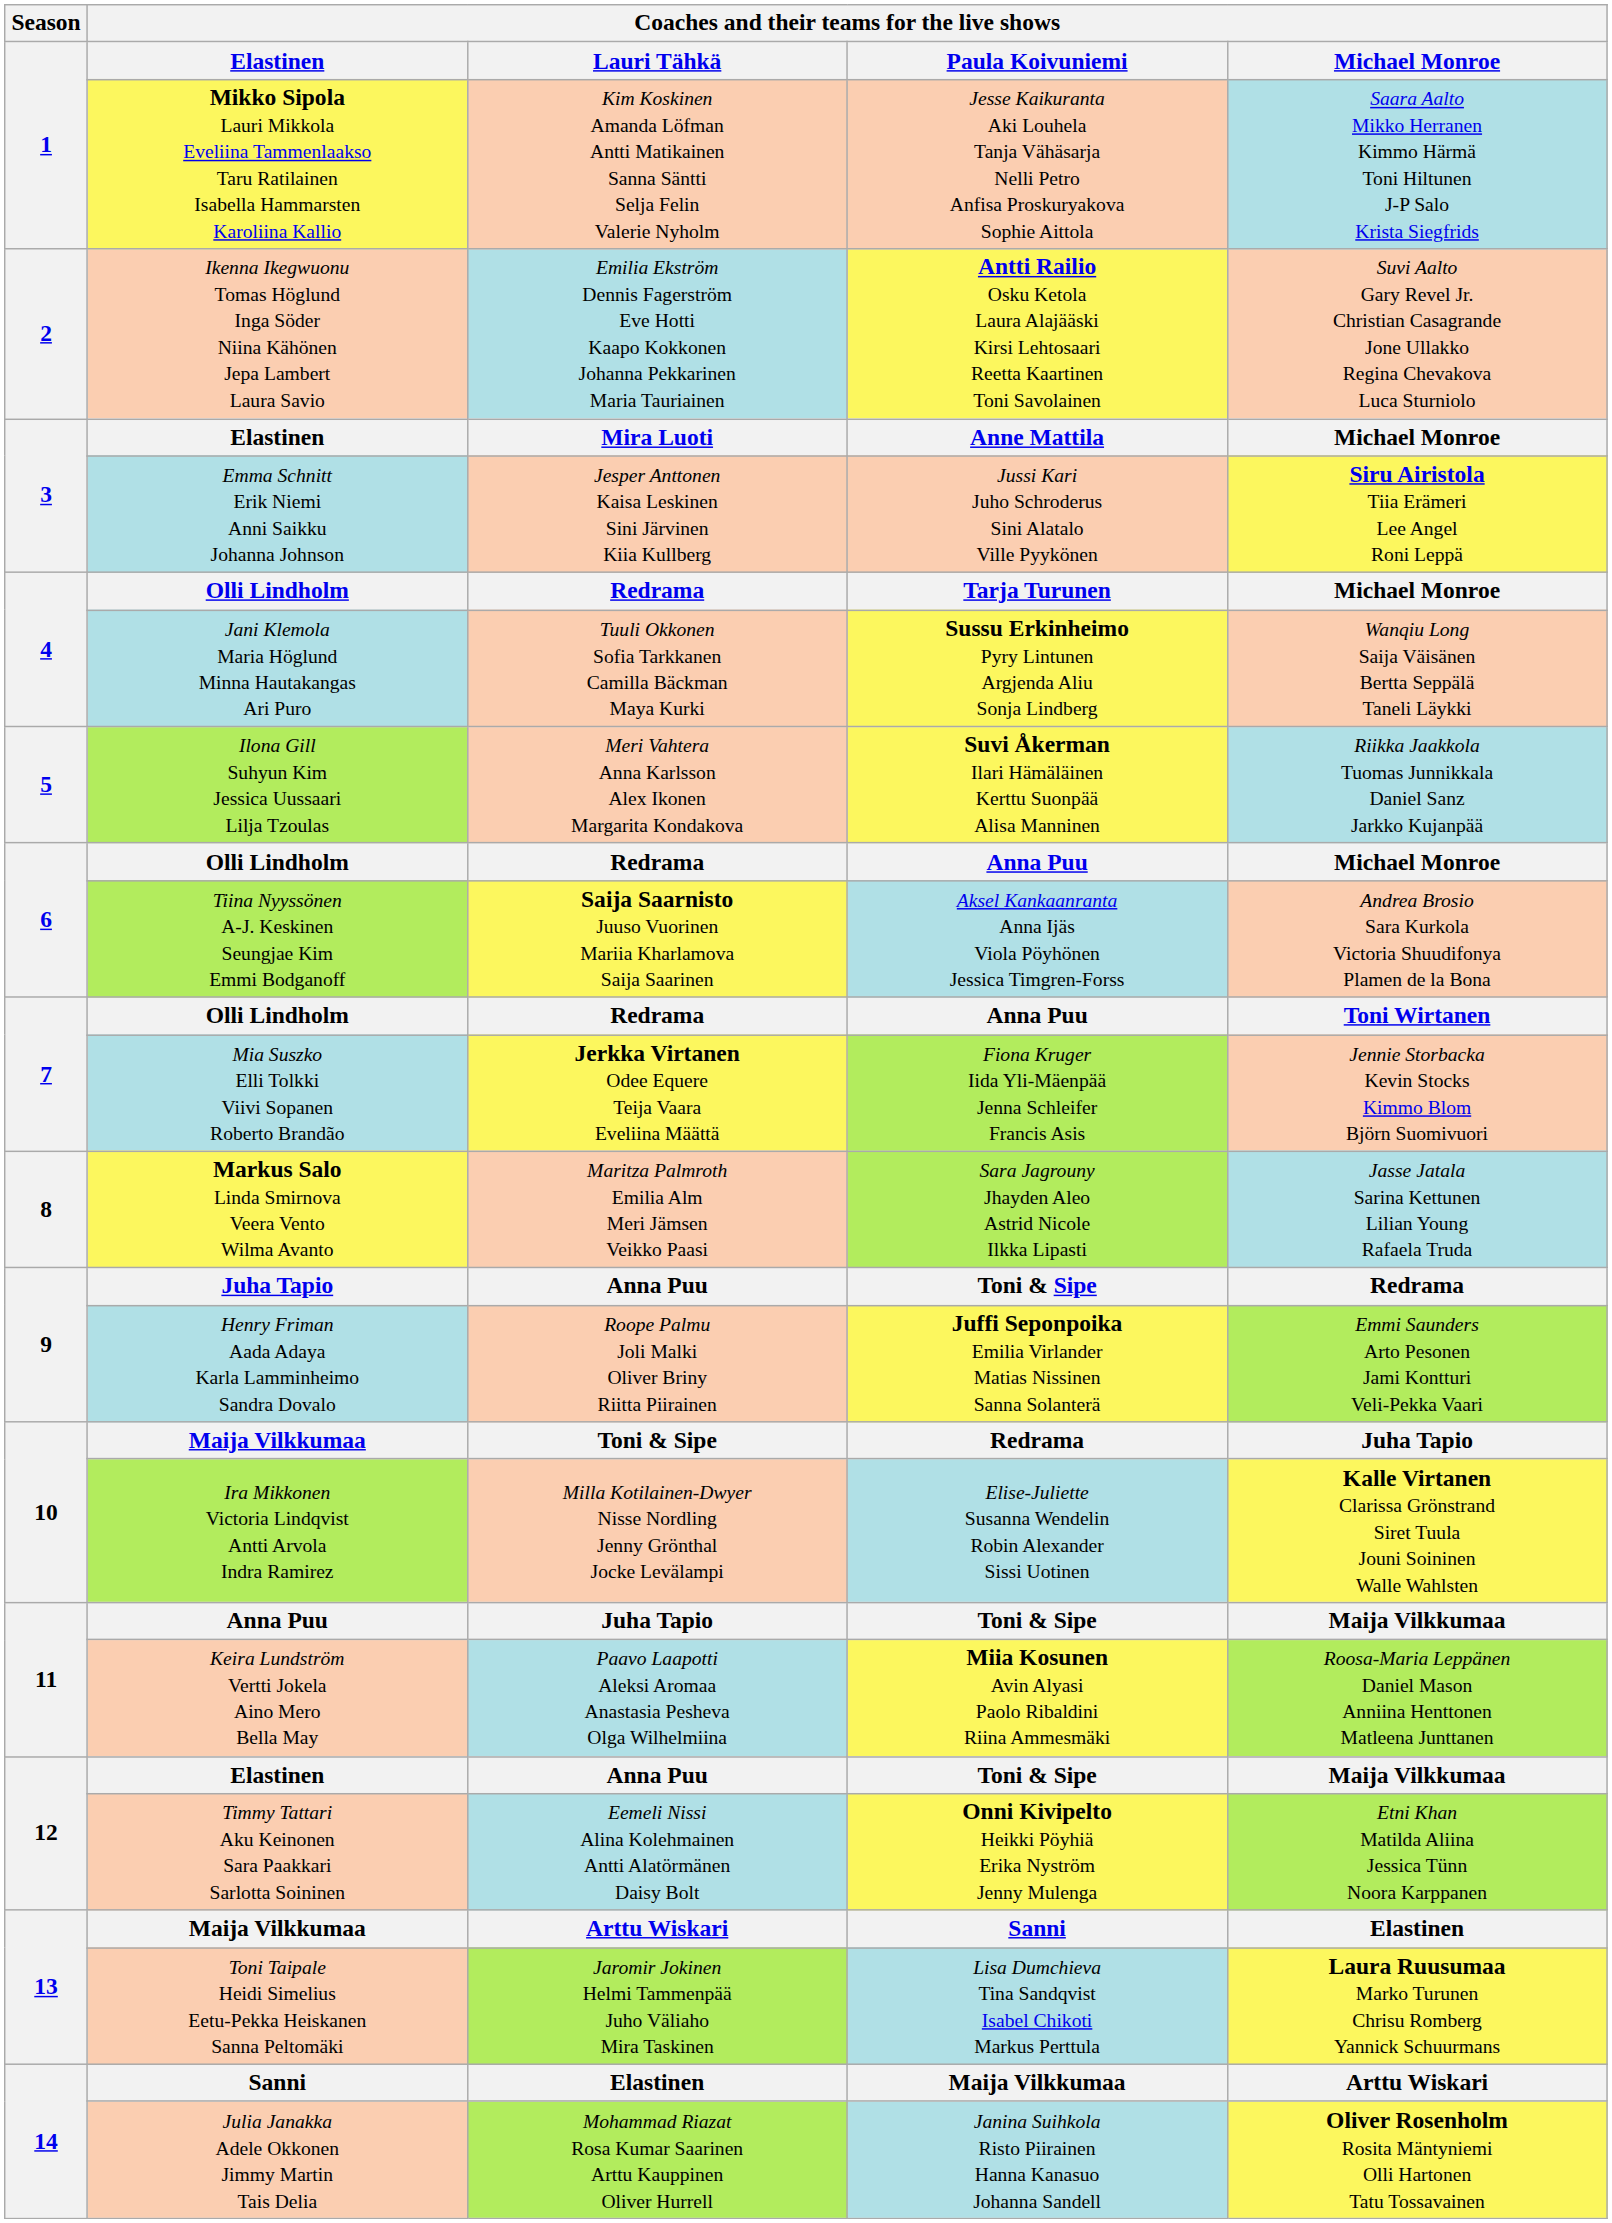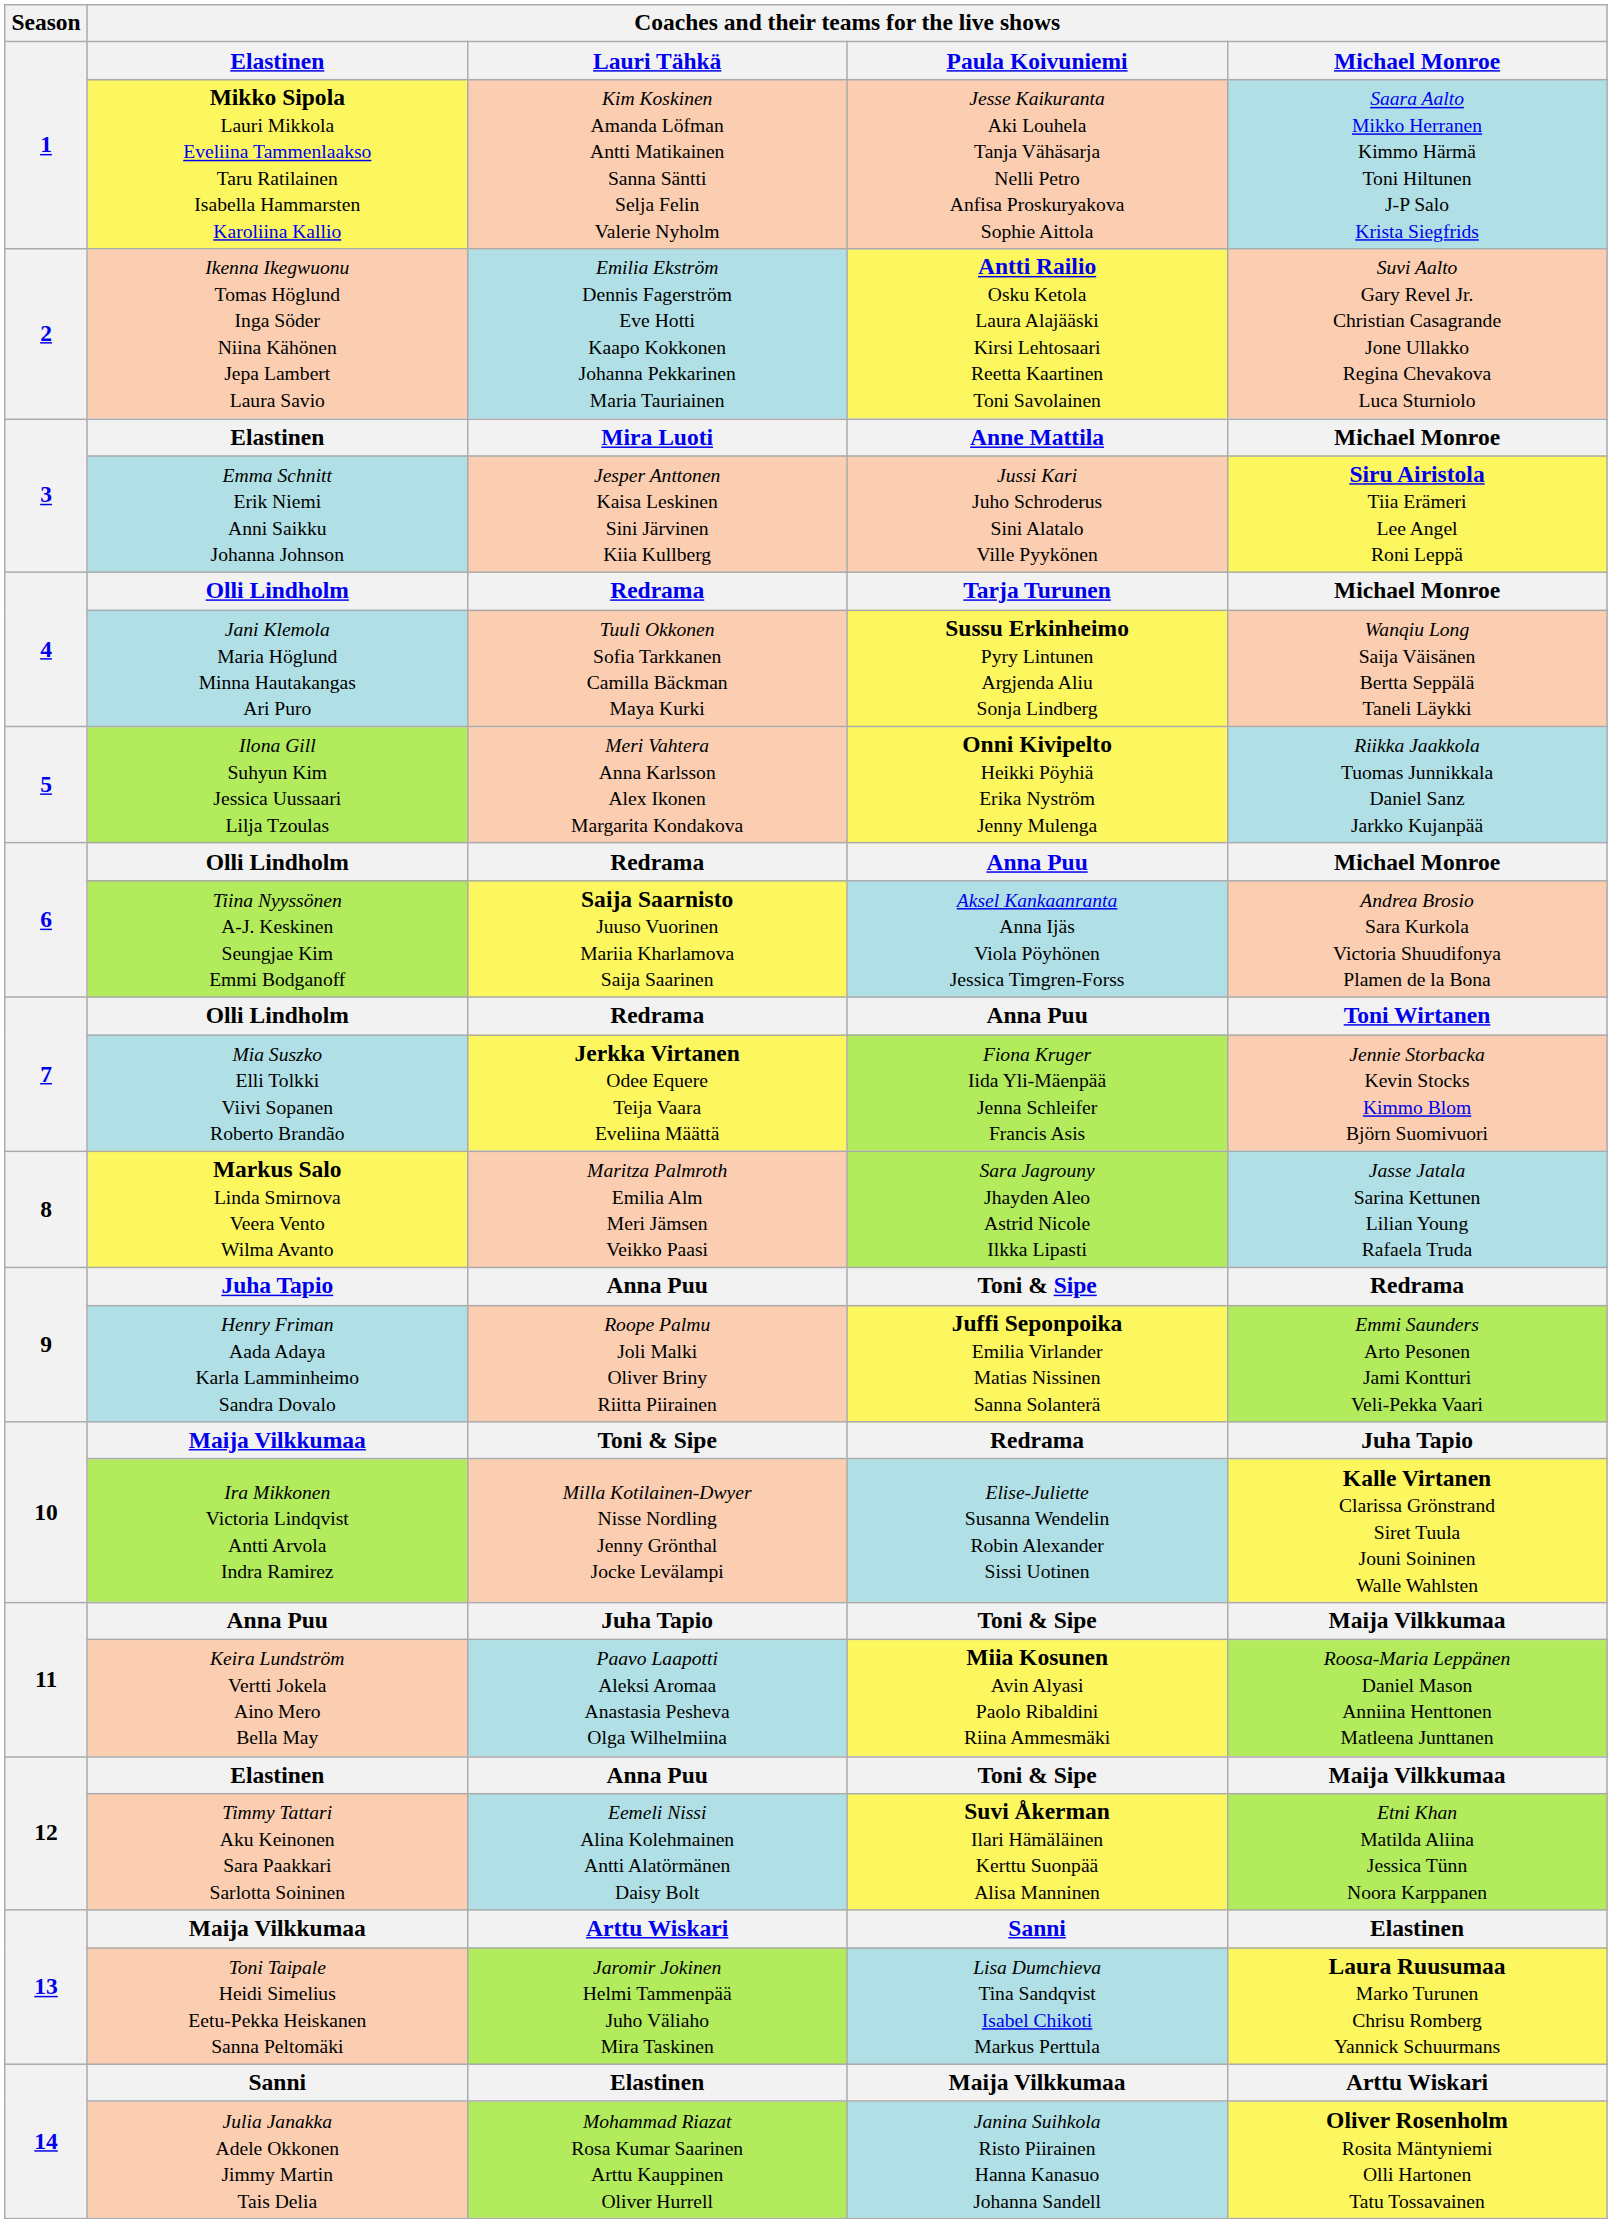(1037, 784) Suvi Åkerman Ilari Hämäläinen Kerttu Suonpää Alisa Manninen -> (1037, 784) Onni Kivipelto Heikki Pöyhiä Erika Nyström Jenny Mulenga
(1037, 1851) Onni Kivipelto Heikki Pöyhiä Erika Nyström Jenny Mulenga -> (1037, 1851) Suvi Åkerman Ilari Hämäläinen Kerttu Suonpää Alisa Manninen
